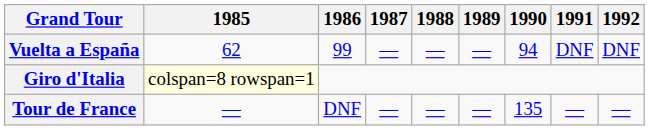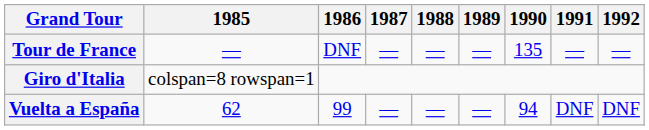rows swapped: (74, 49) <-> (74, 109)
(231, 79) lightyellow background -> (231, 79) no background
